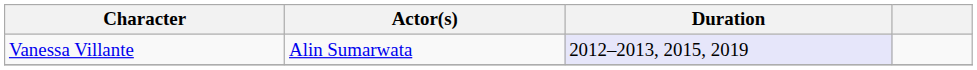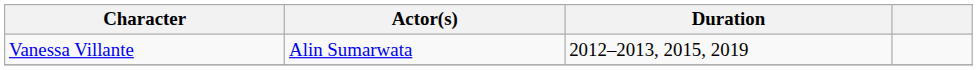(659, 49) lavender background -> (659, 49) no background
